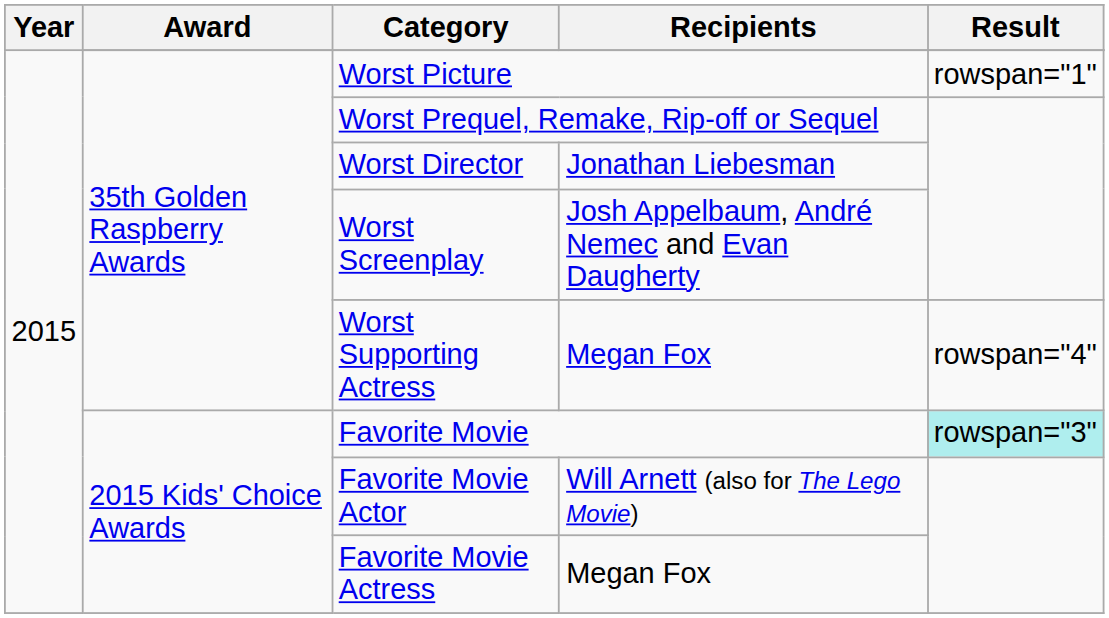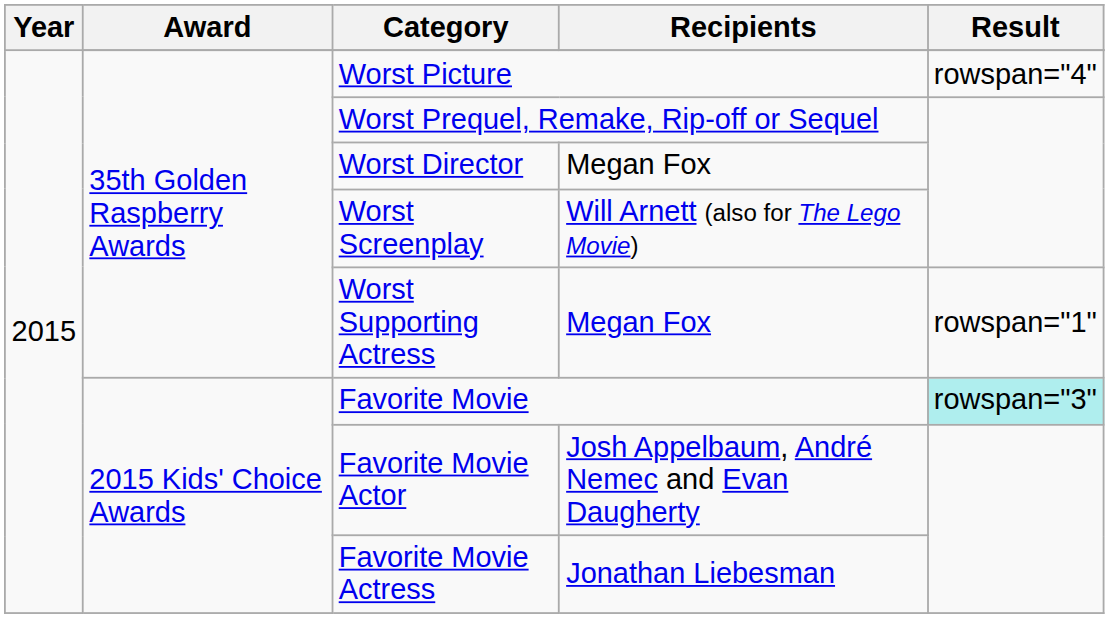(1015, 73) rowspan="1" -> (1015, 73) rowspan="4"
(701, 165) Jonathan Liebesman -> (639, 165) Megan Fox
(719, 243) Josh Appelbaum, André Nemec and Evan Daugherty -> (733, 227) Will Arnett (also for The Lego Movie)
(1015, 354) rowspan="4" -> (1015, 322) rowspan="1"
(733, 495) Will Arnett (also for The Lego Movie) -> (719, 479) Josh Appelbaum, André Nemec and Evan Daugherty
(639, 574) Megan Fox -> (701, 574) Jonathan Liebesman
